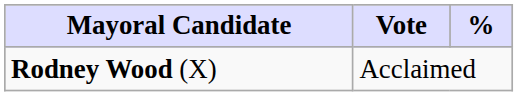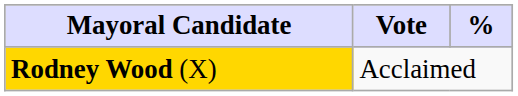(114, 68) no background -> (114, 68) gold background
